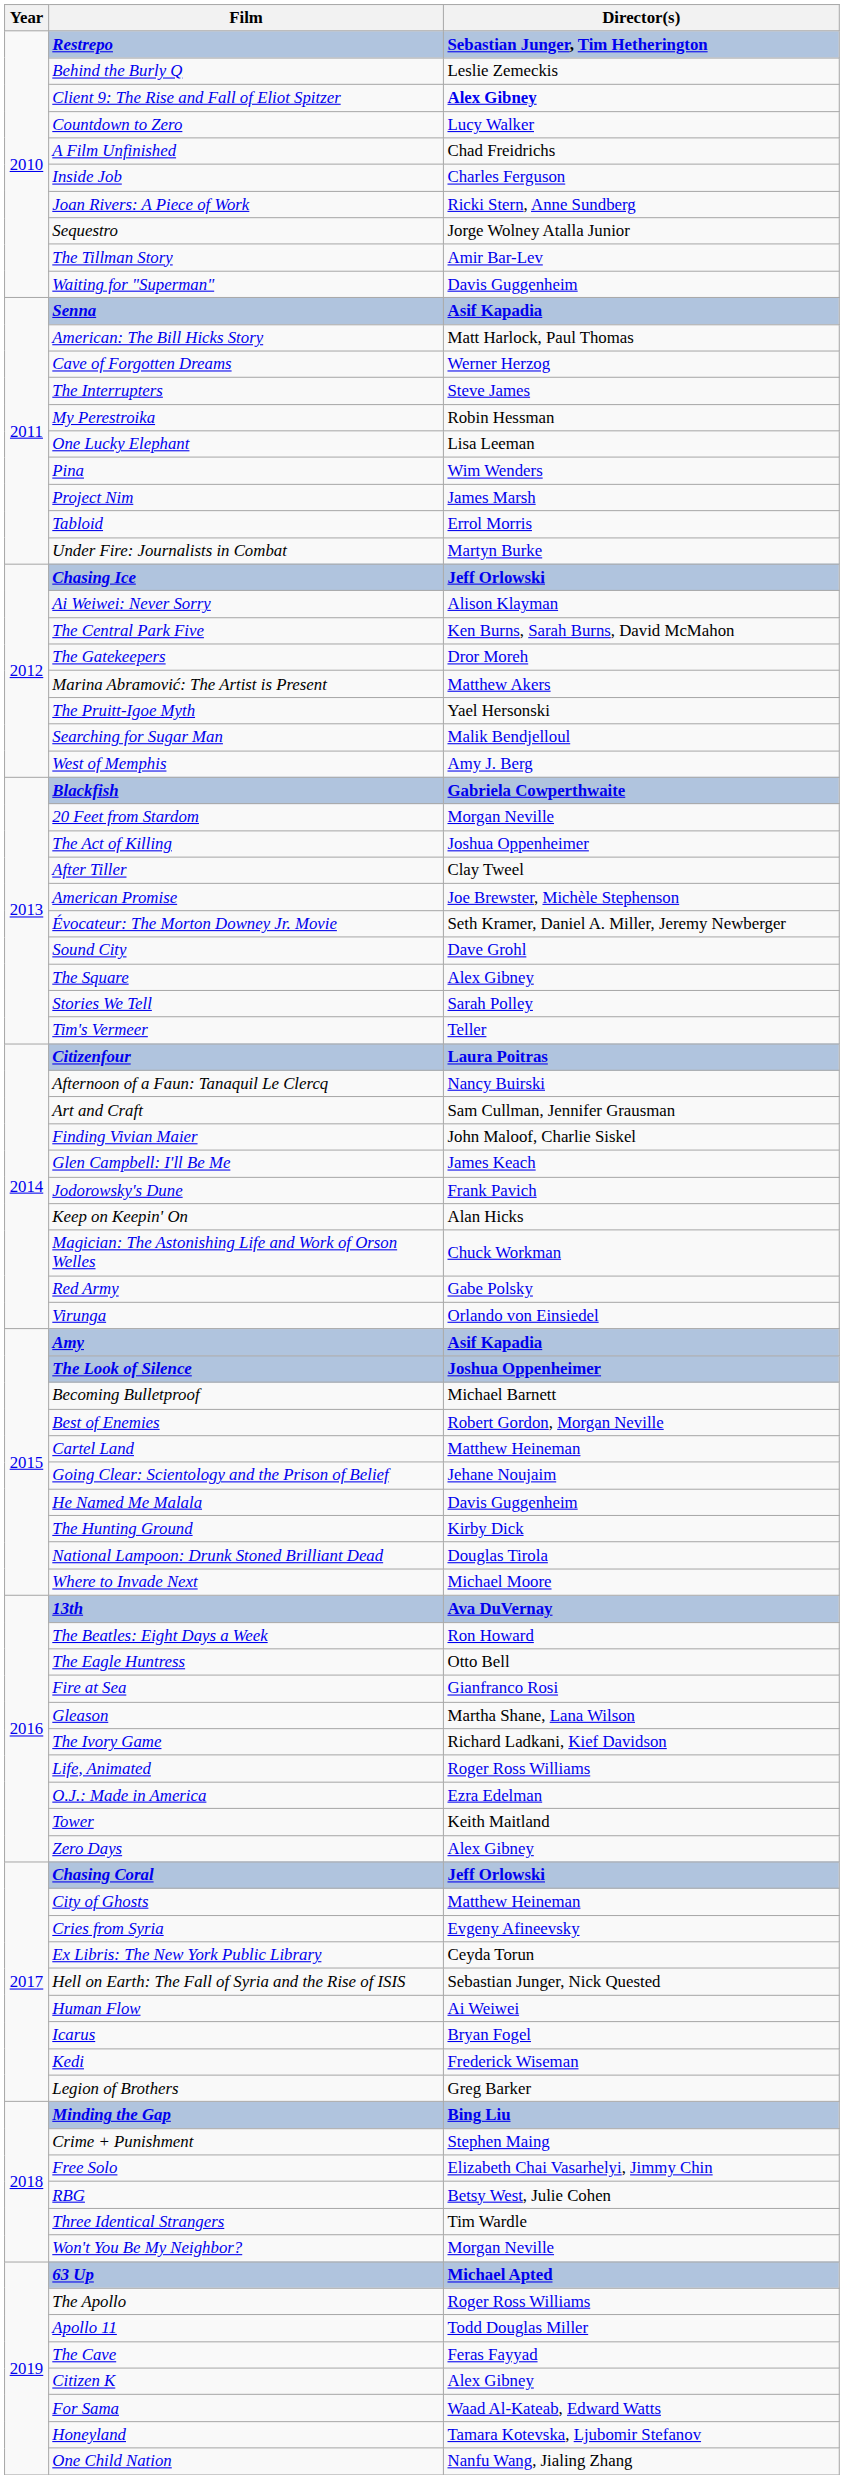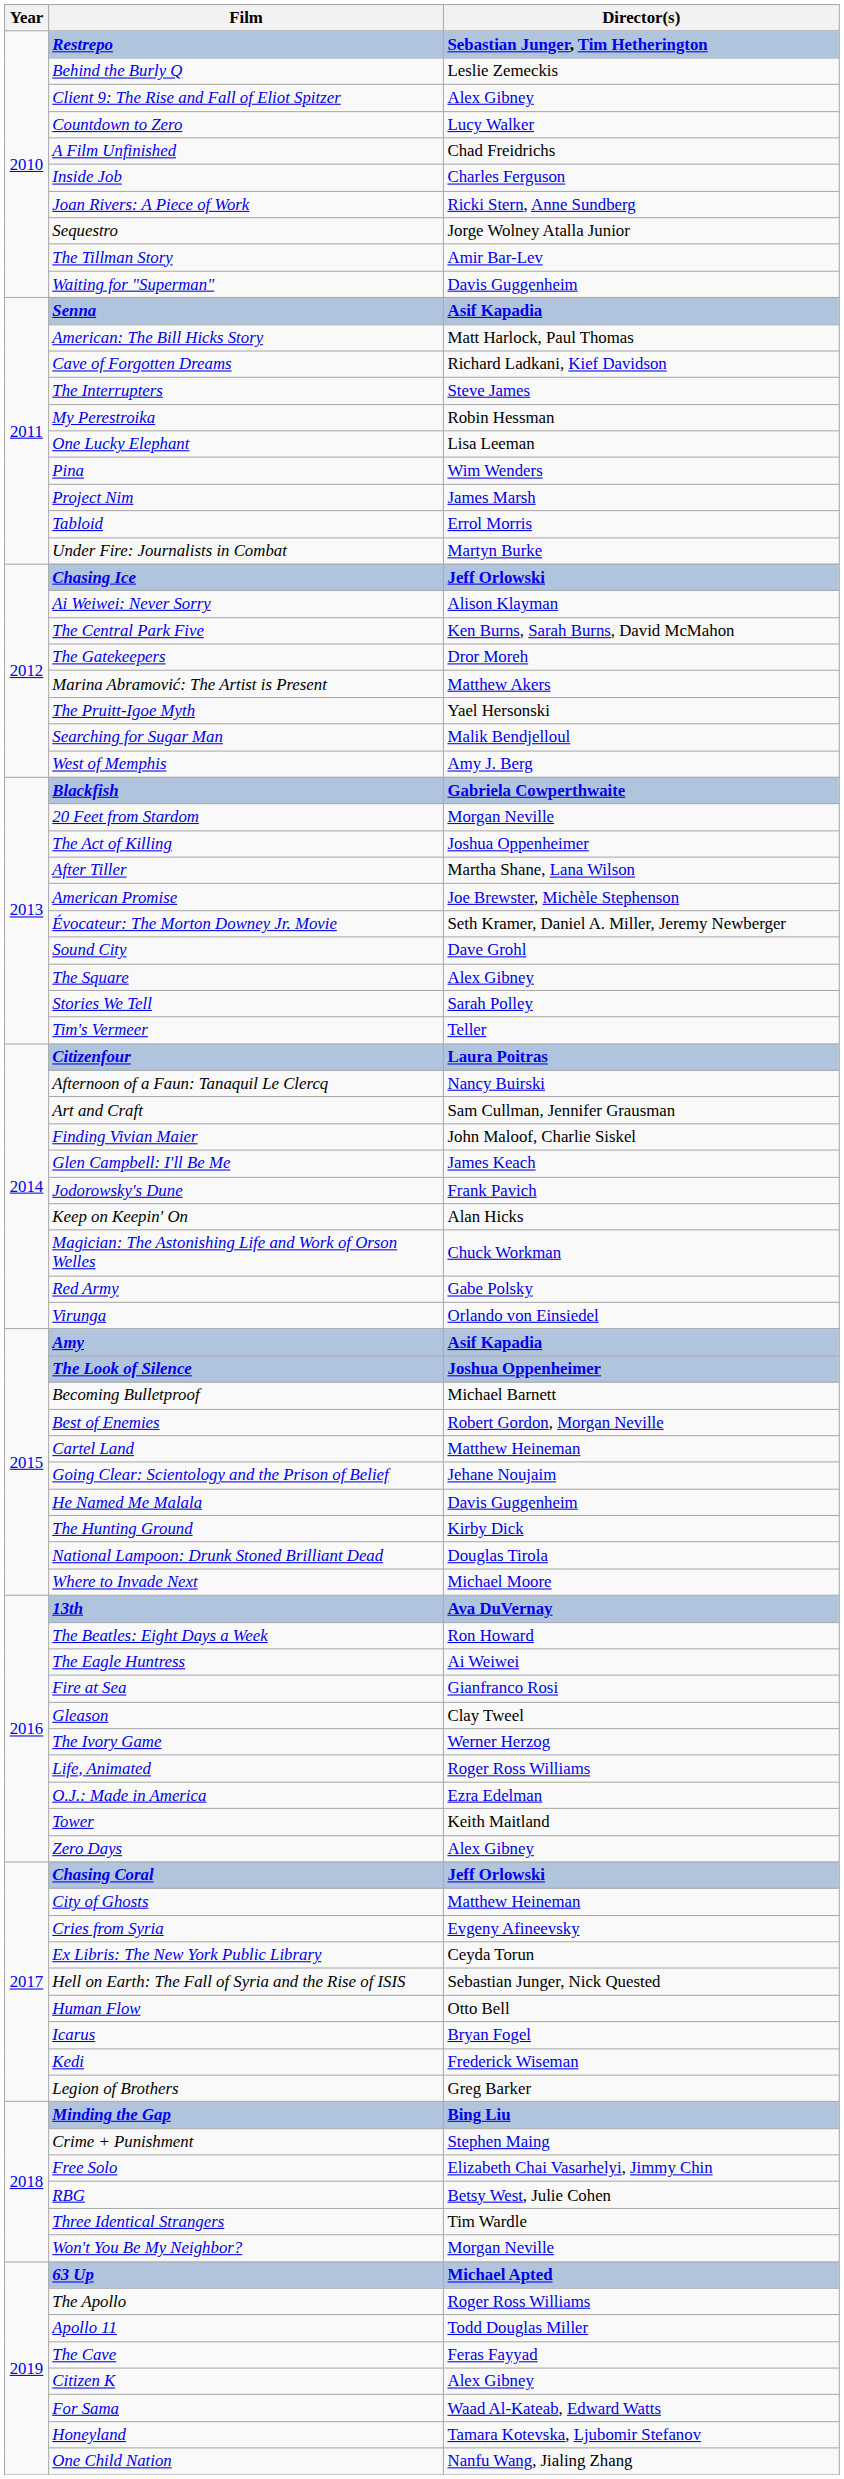(492, 97) bold -> (491, 97) normal
(499, 364) Werner Herzog -> (557, 364) Richard Ladkani, Kief Davidson
(486, 870) Clay Tweel -> (541, 870) Martha Shane, Lana Wilson
(479, 1661) Otto Bell -> (483, 1661) Ai Weiwei
(541, 1715) Martha Shane, Lana Wilson -> (486, 1715) Clay Tweel
(557, 1741) Richard Ladkani, Kief Davidson -> (499, 1741) Werner Herzog
(483, 2008) Ai Weiwei -> (479, 2008) Otto Bell
